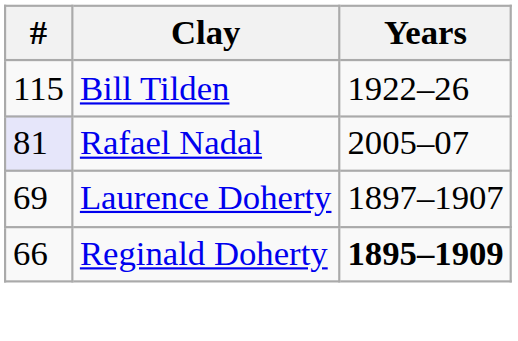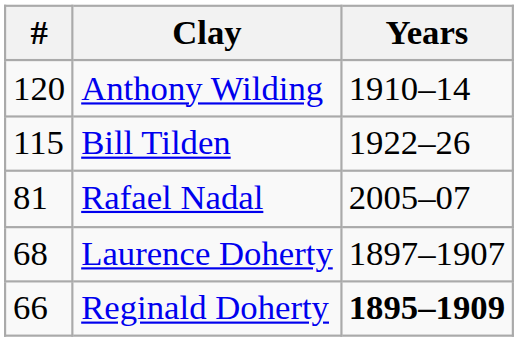+ row: (202, 87)
(30, 142) lavender background -> (30, 197) no background
(30, 197) 69 -> (30, 253) 68
